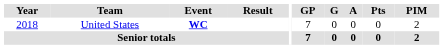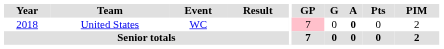(198, 24) bold -> (198, 24) normal
(308, 24) no background -> (308, 24) pink background
(353, 24) normal -> (353, 24) bold
